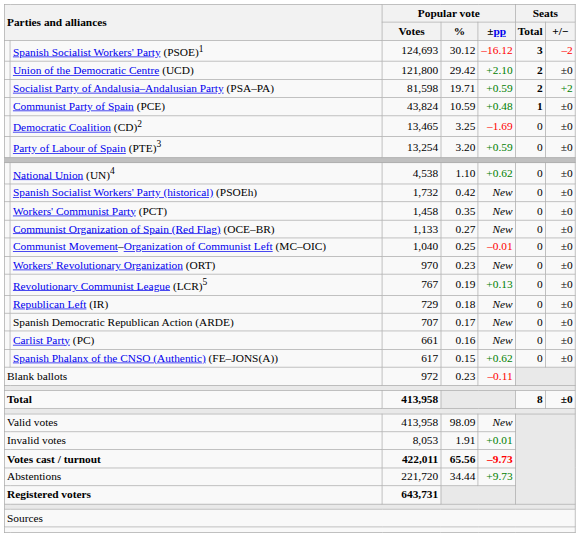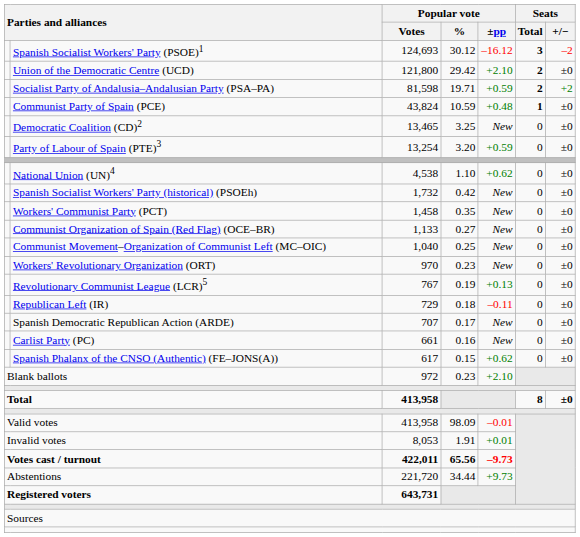(500, 126) –1.69 -> (502, 126) New
(500, 247) –0.01 -> (502, 247) New
(502, 304) New -> (500, 304) –0.11
(500, 376) –0.11 -> (499, 376) +2.10
(502, 422) New -> (500, 422) –0.01
